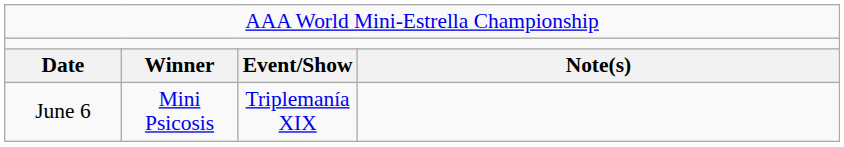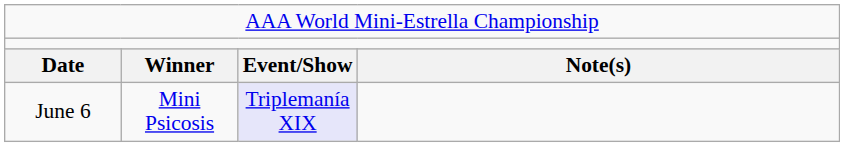(298, 111) no background -> (298, 111) lavender background
